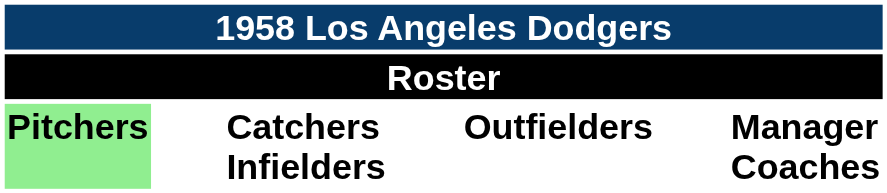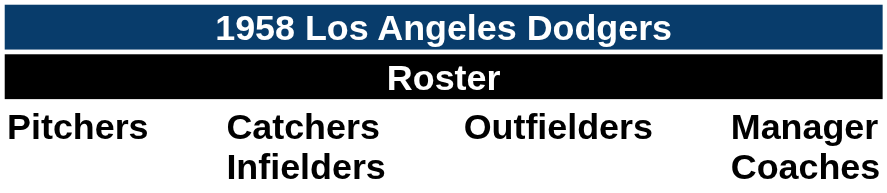(78, 126) lightgreen background -> (78, 126) no background
